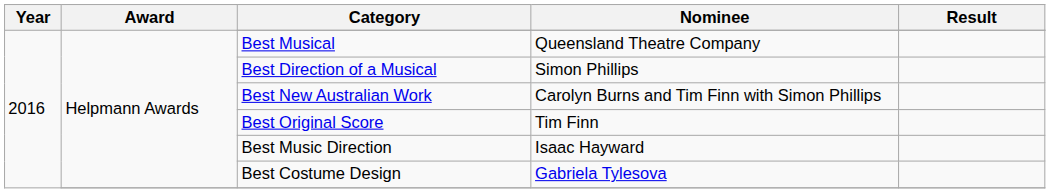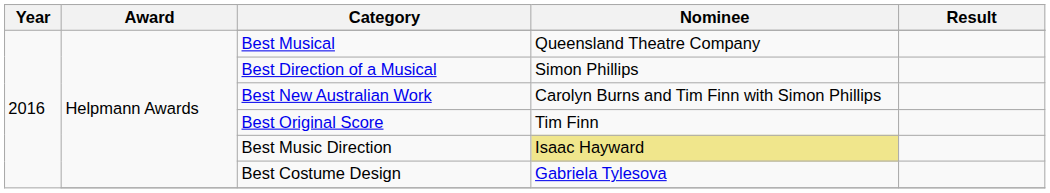(590, 148) no background -> (590, 148) khaki background
